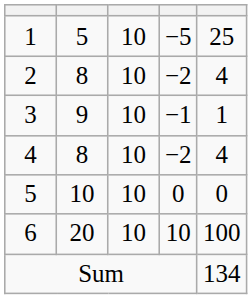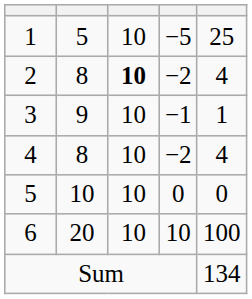(133, 75) normal -> (133, 75) bold
